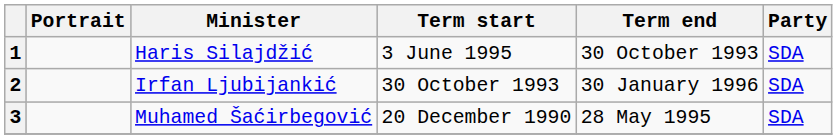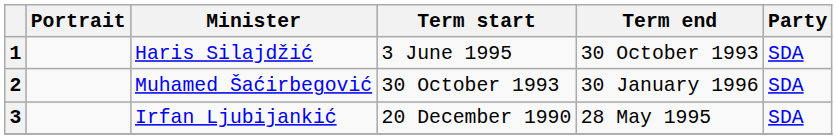(236, 85) Irfan Ljubijankić -> (254, 85) Muhamed Šaćirbegović
(254, 117) Muhamed Šaćirbegović -> (236, 117) Irfan Ljubijankić
